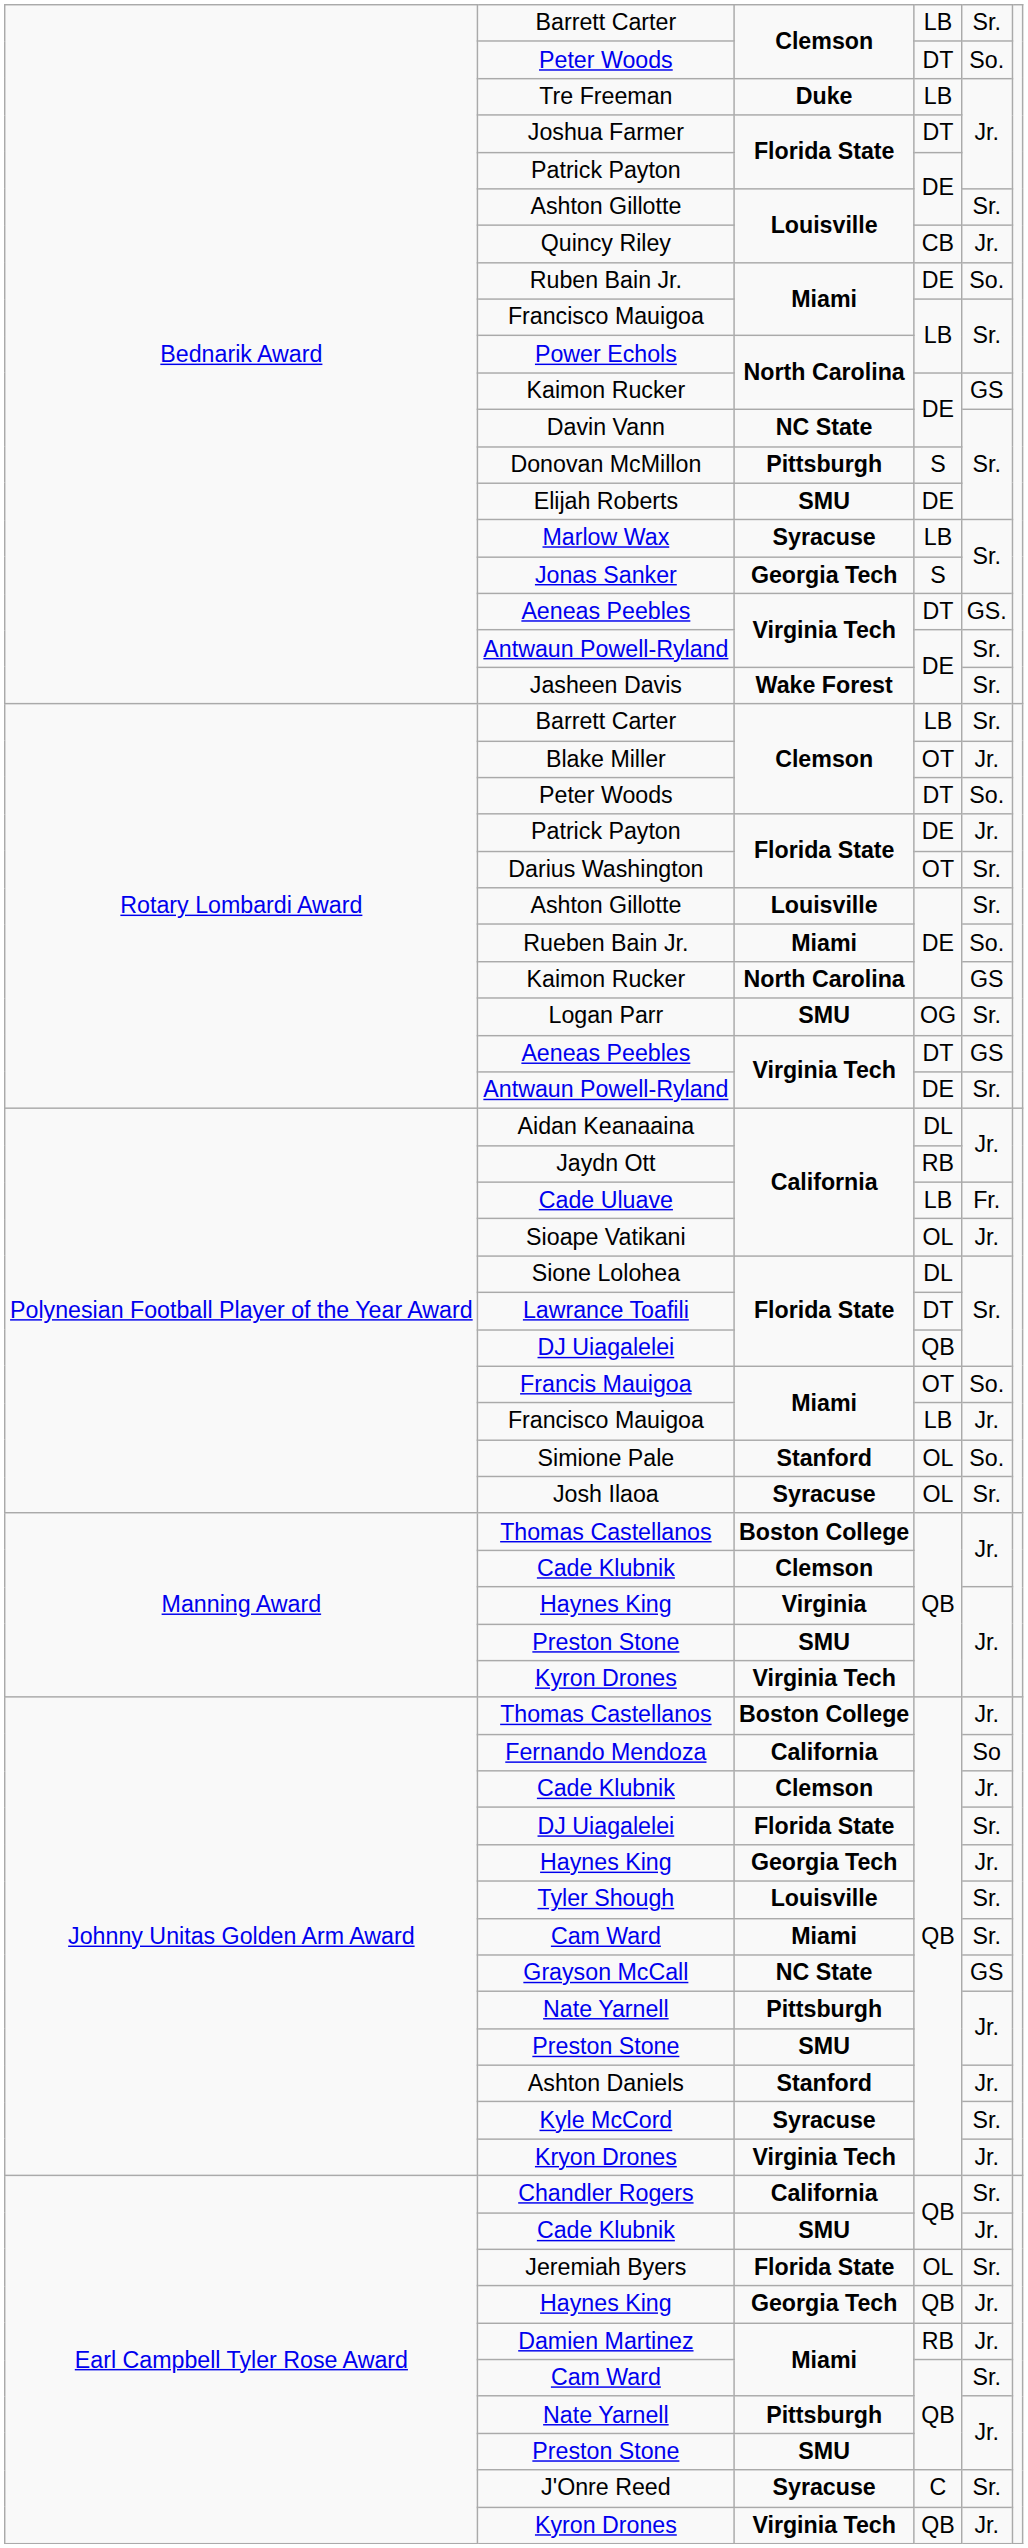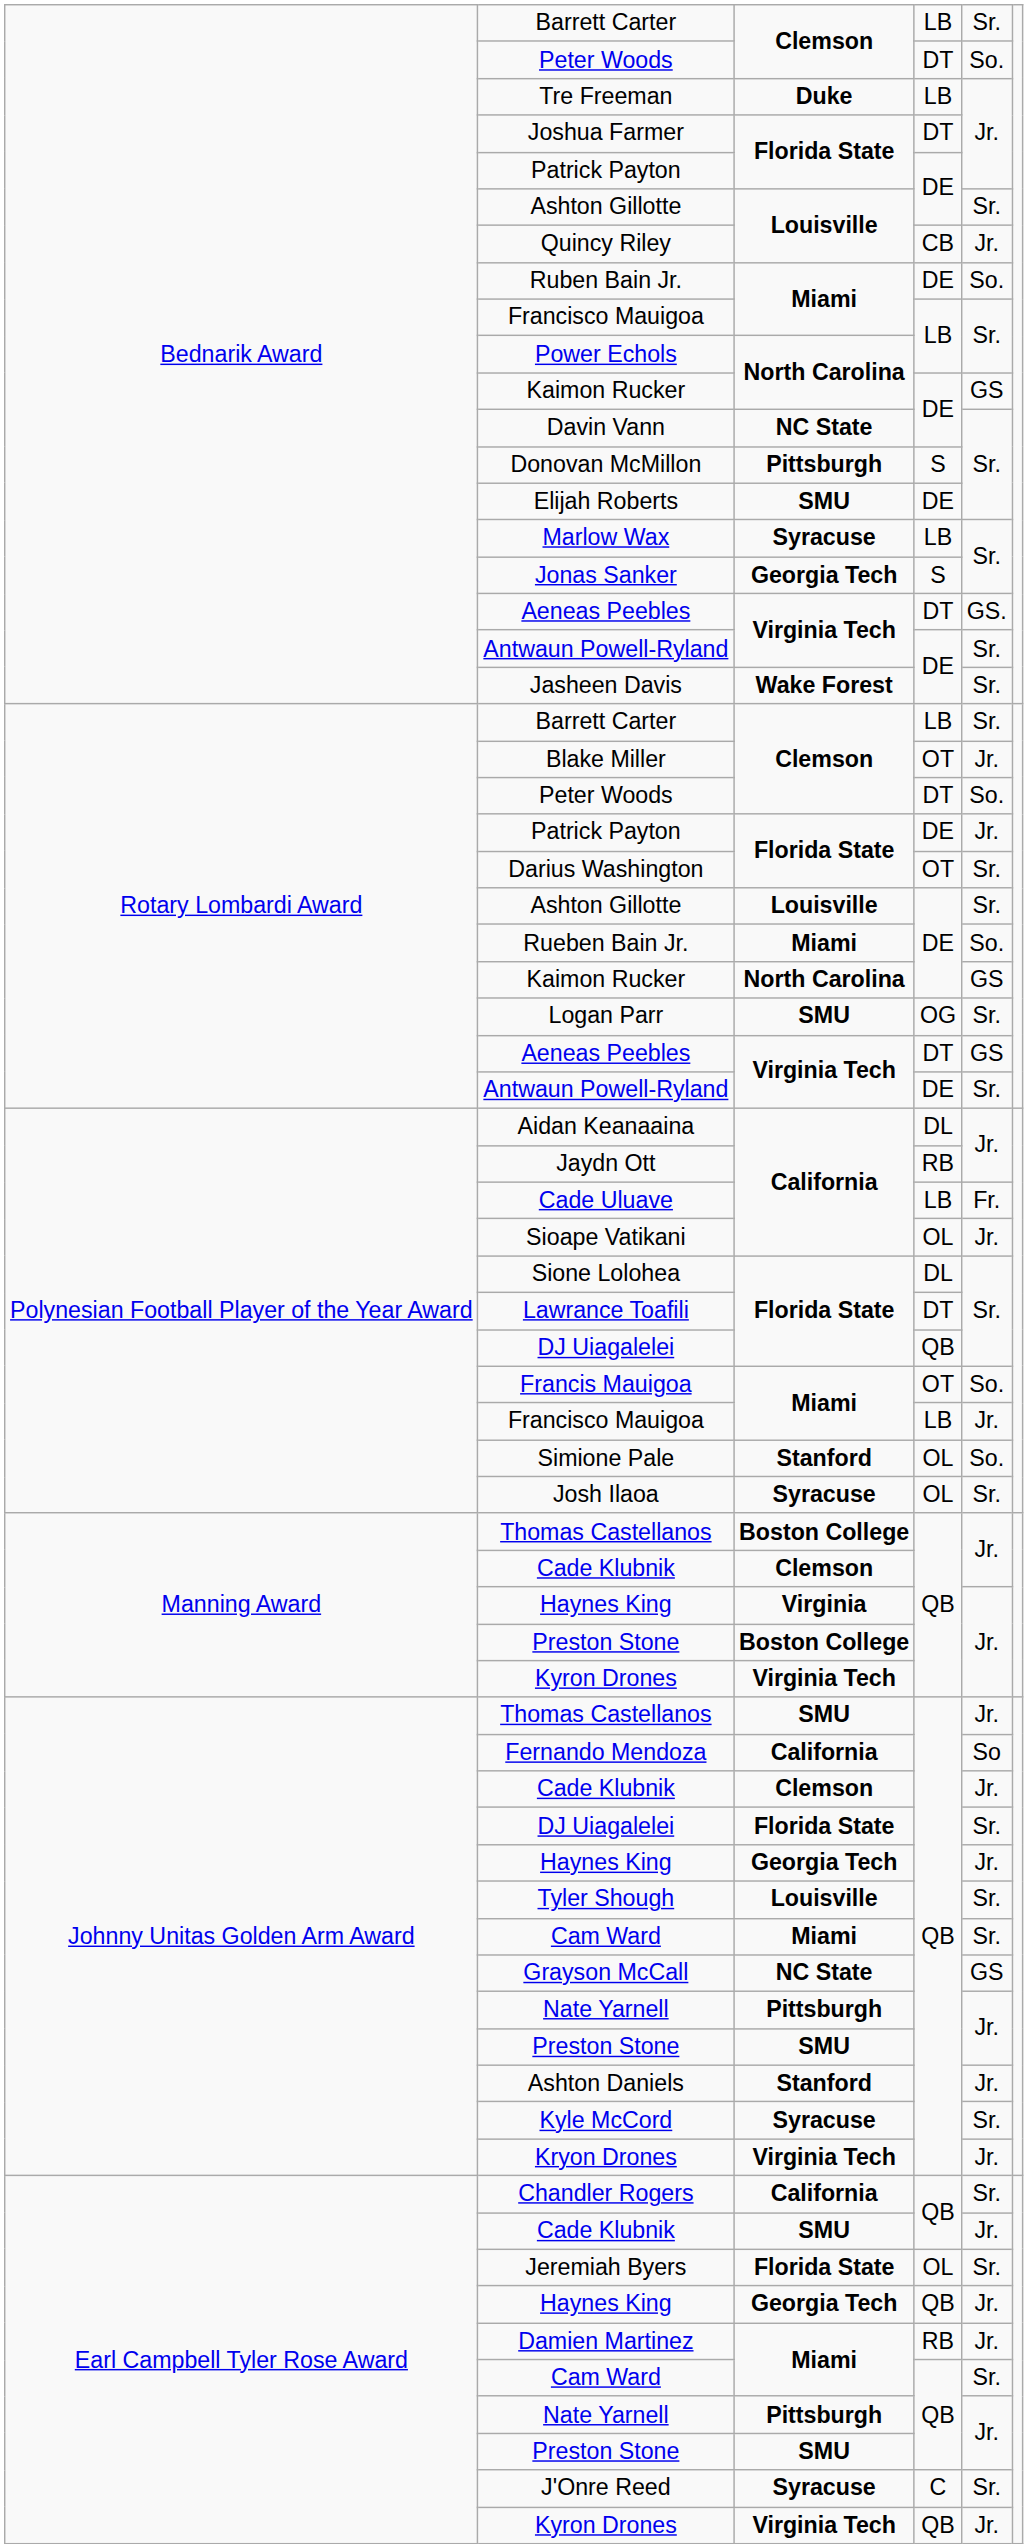(824, 1641) SMU -> (824, 1641) Boston College
(824, 1715) Boston College -> (824, 1715) SMU
